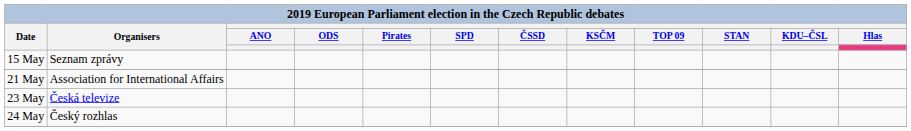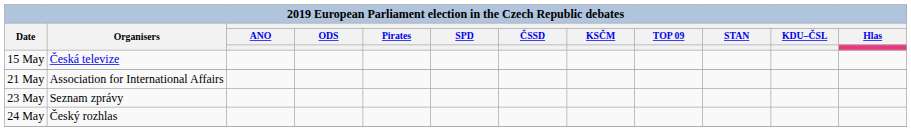(86, 59) Seznam zprávy -> (84, 59) Česká televize
(84, 97) Česká televize -> (86, 97) Seznam zprávy
